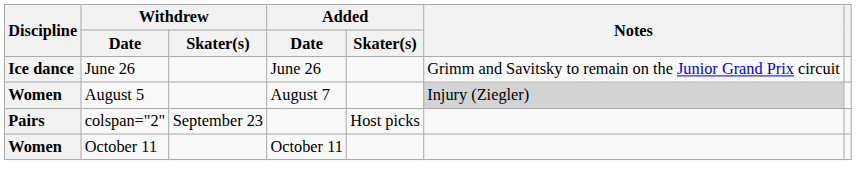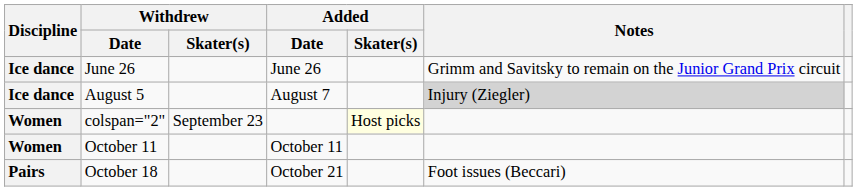(35, 95) Women -> (41, 95) Ice dance
(26, 120) Pairs -> (35, 120) Women
(385, 120) no background -> (386, 120) lightyellow background
+ row: (121, 172)
